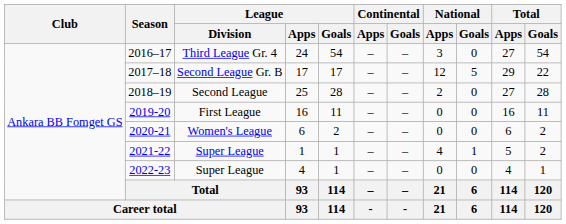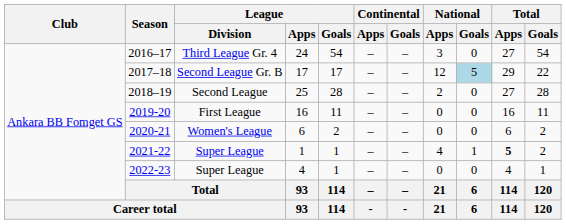(474, 72) no background -> (474, 72) lightblue background
(508, 151) normal -> (508, 151) bold
